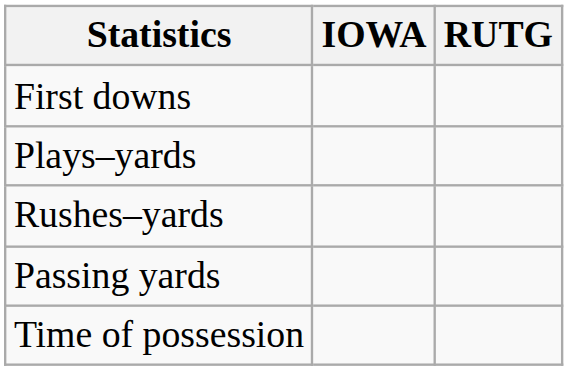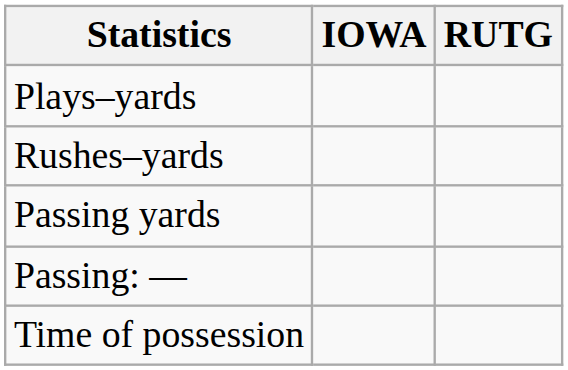- row: (103, 95)
+ row: (100, 274)
